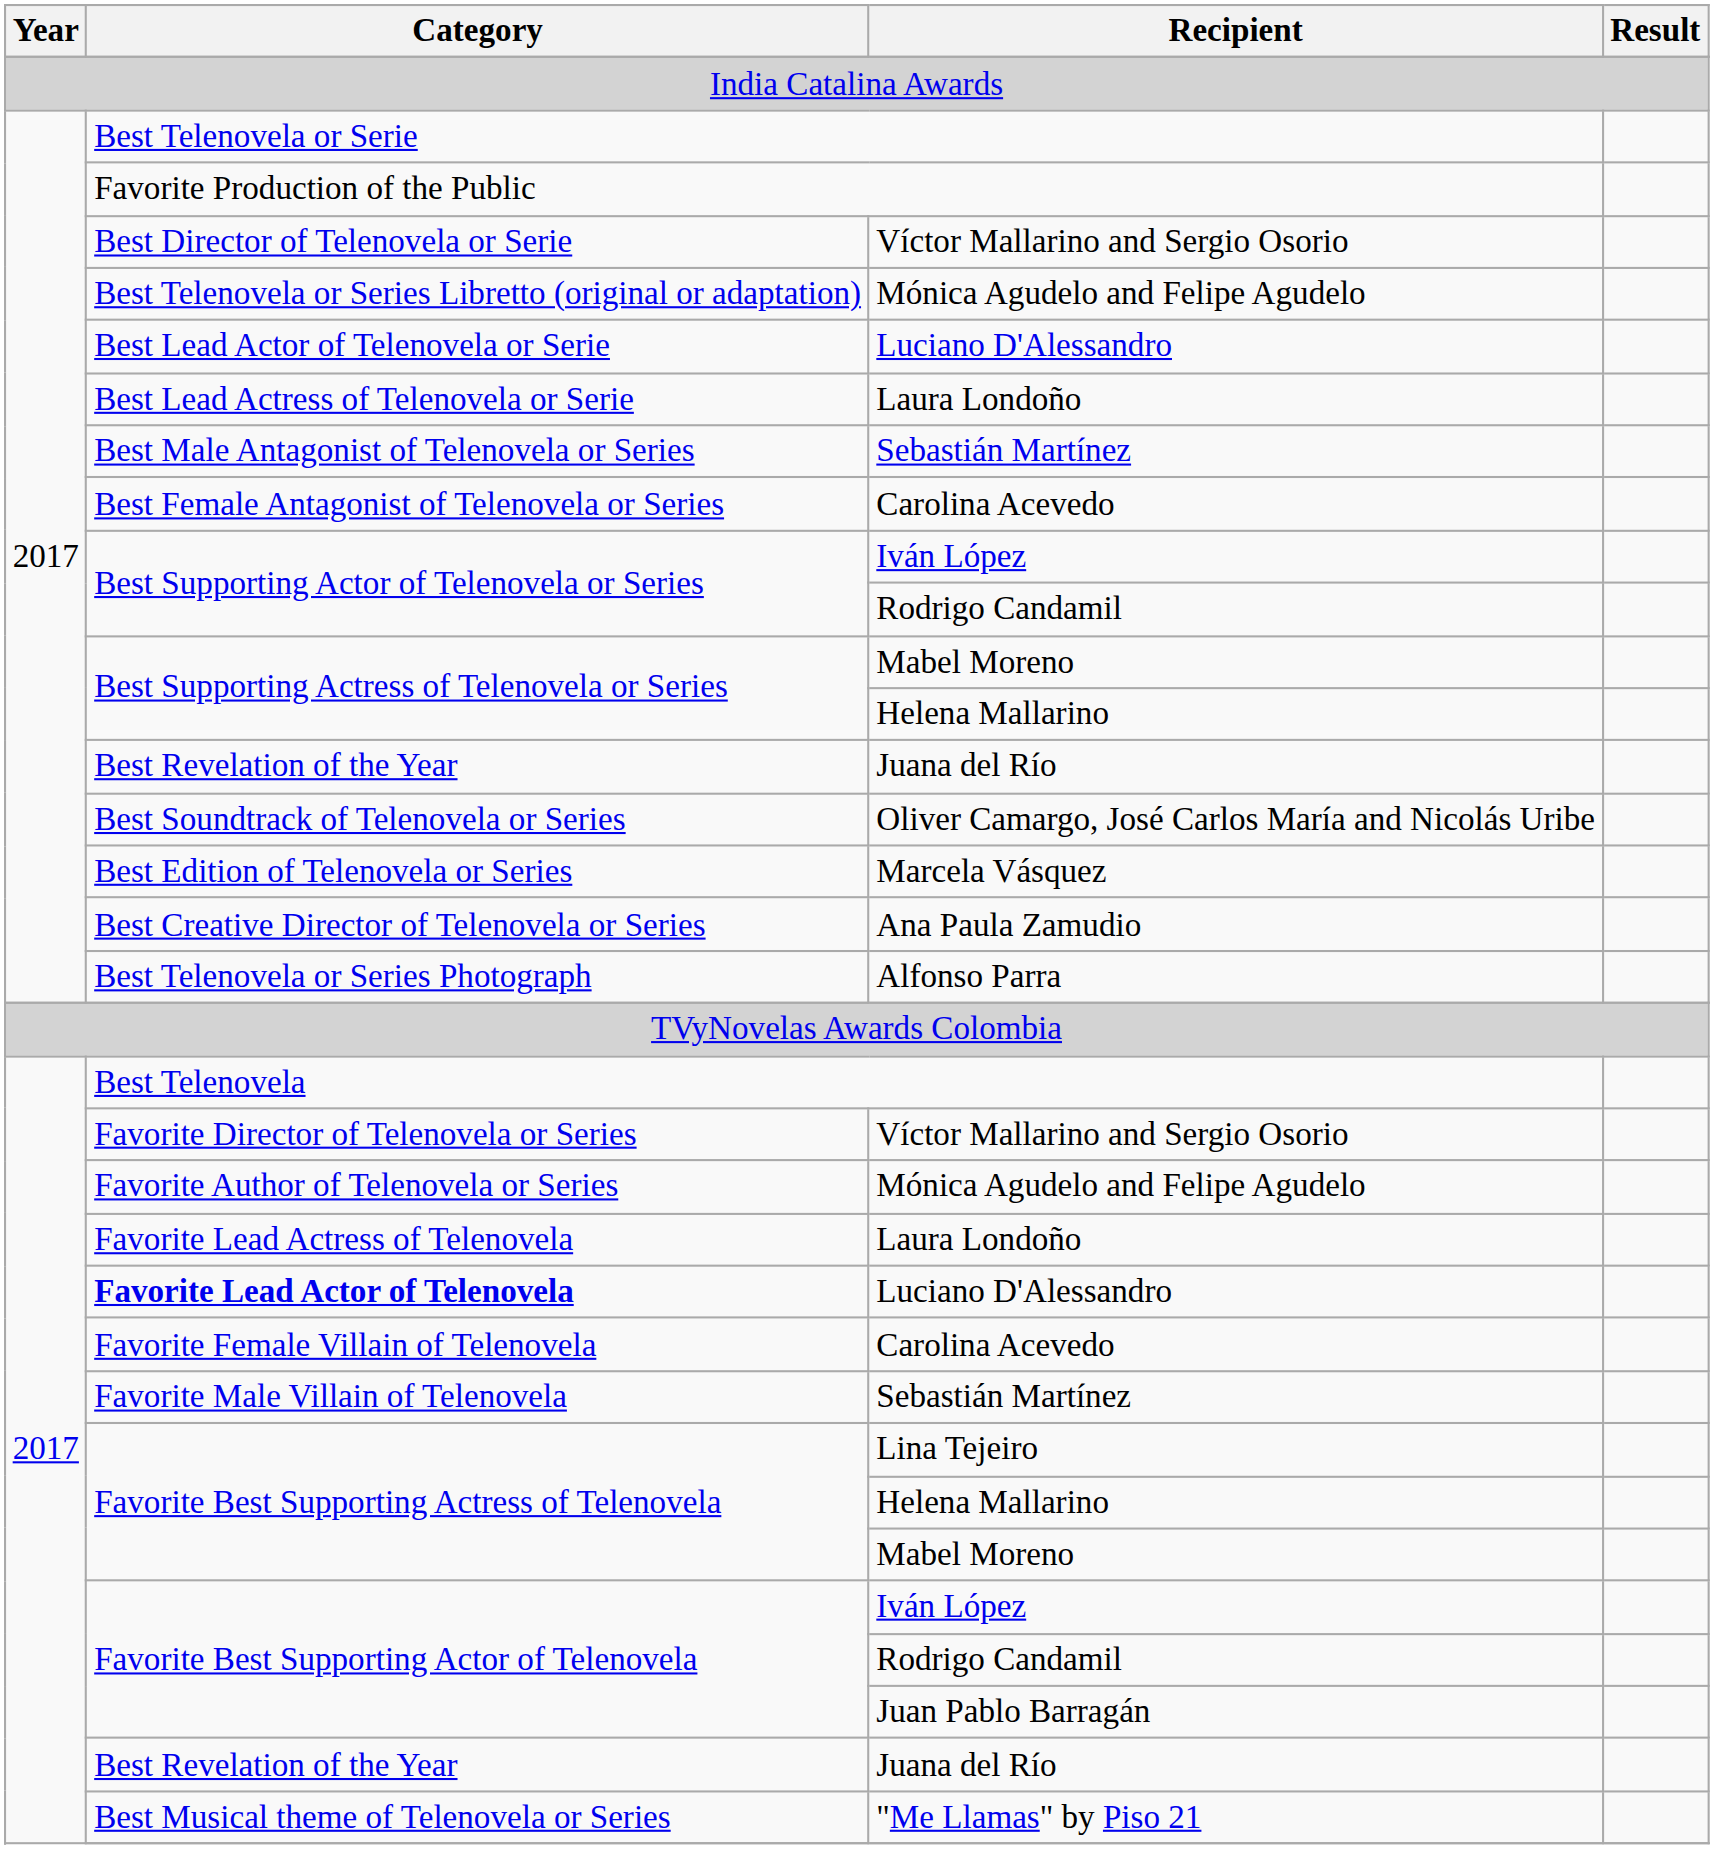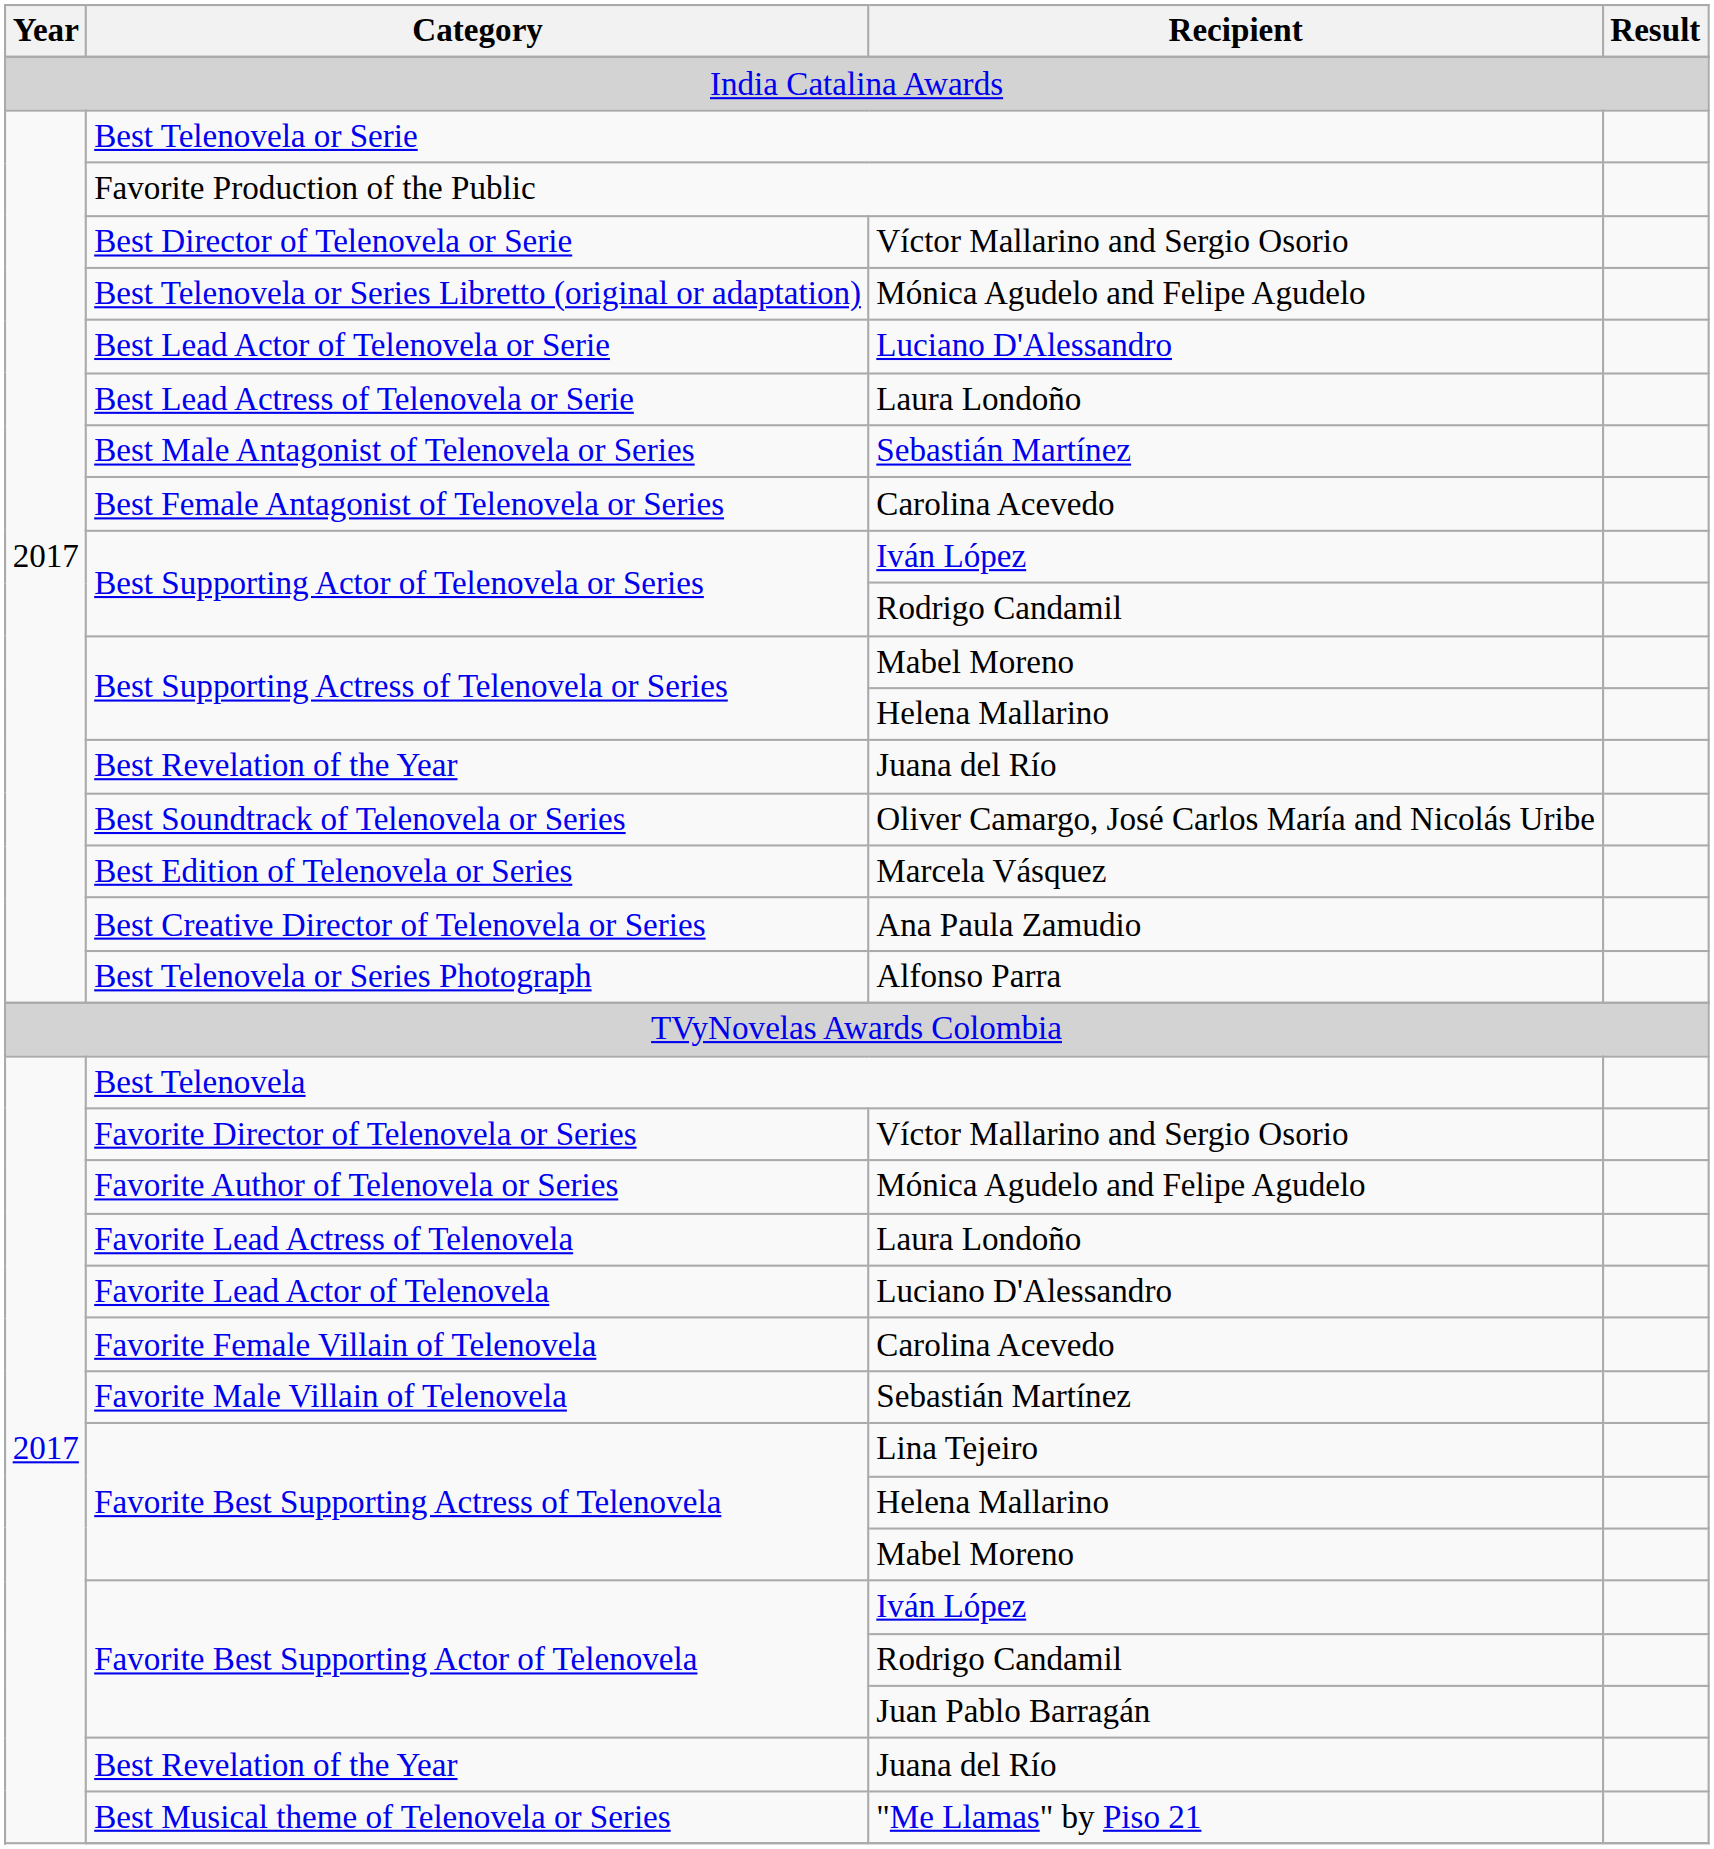(334, 1291) bold -> (322, 1291) normal
